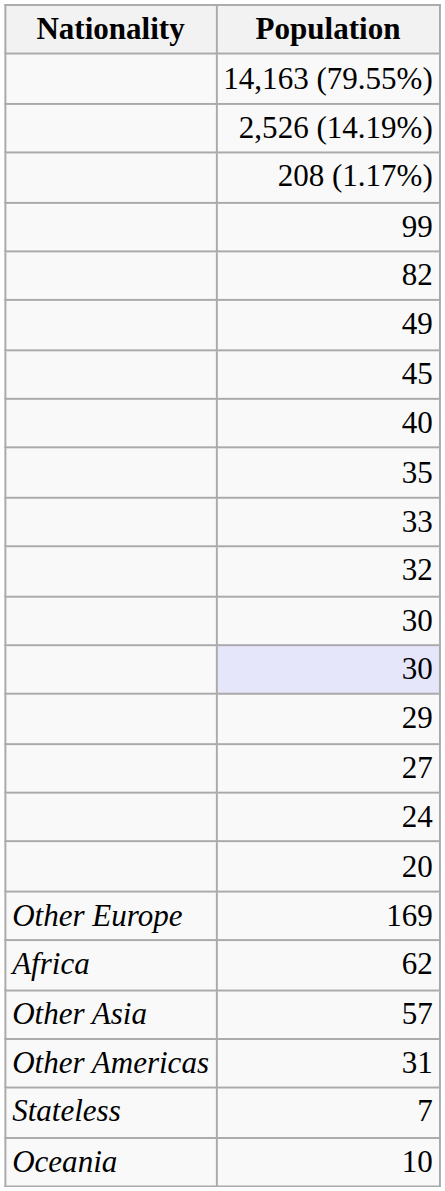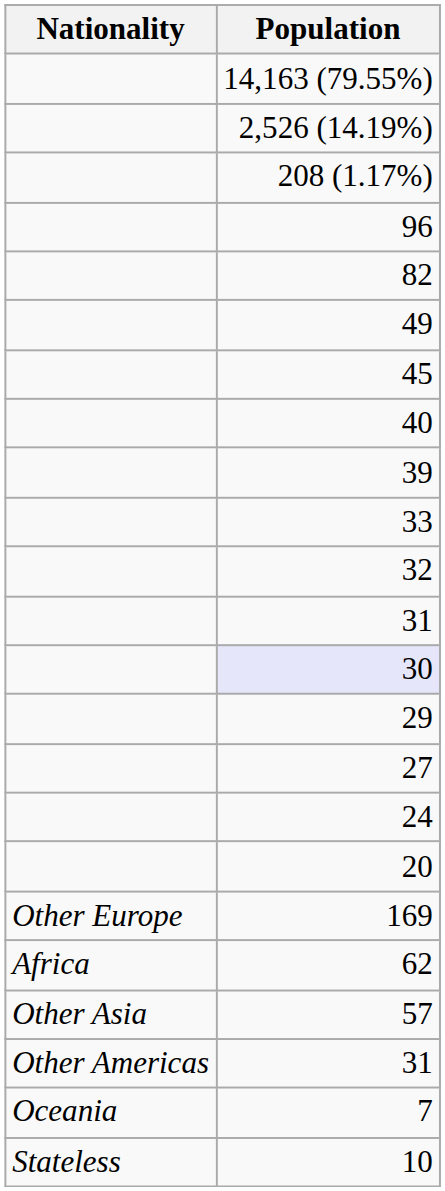(417, 226) 99 -> (417, 226) 96
(417, 472) 35 -> (417, 472) 39
(417, 619) 30 -> (417, 619) 31
(66, 1112) Stateless -> (65, 1112) Oceania
(65, 1161) Oceania -> (66, 1161) Stateless
